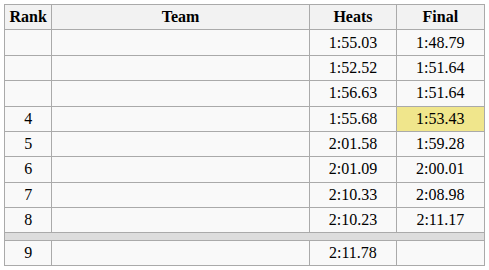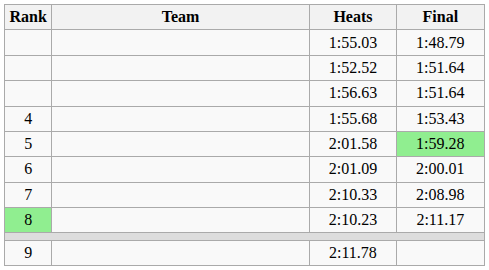(440, 118) khaki background -> (440, 118) no background
(440, 144) no background -> (440, 144) lightgreen background
(28, 220) no background -> (28, 220) lightgreen background
